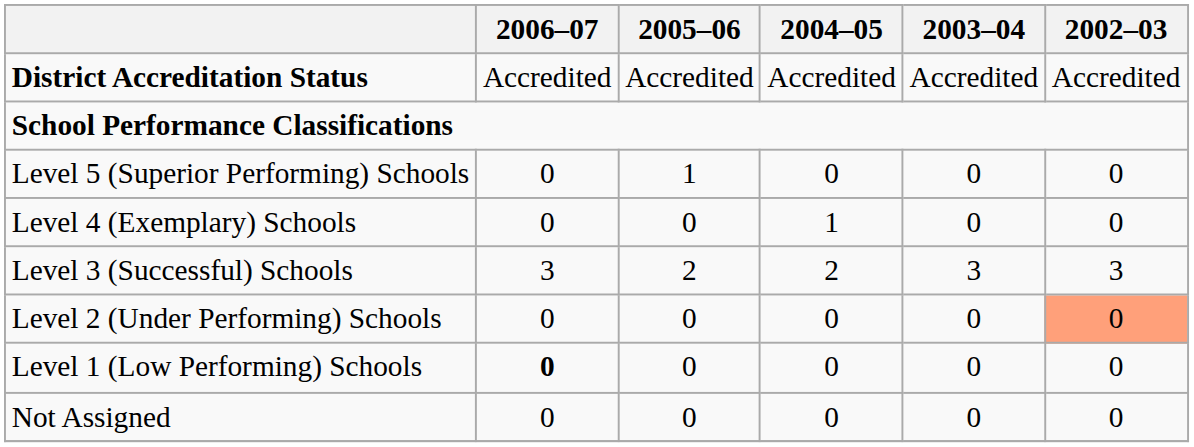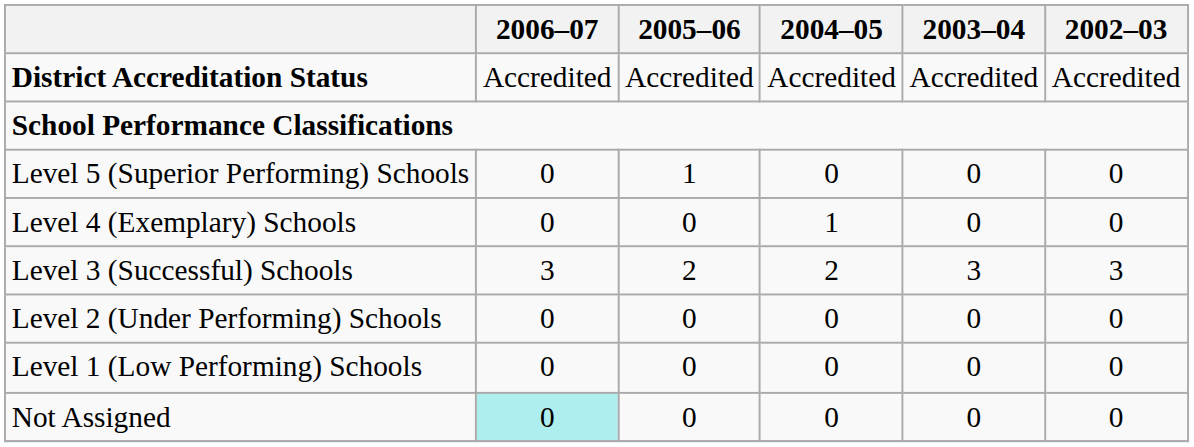(1116, 319) lightsalmon background -> (1116, 319) no background
(547, 367) bold -> (547, 367) normal
(547, 415) no background -> (547, 415) paleturquoise background
